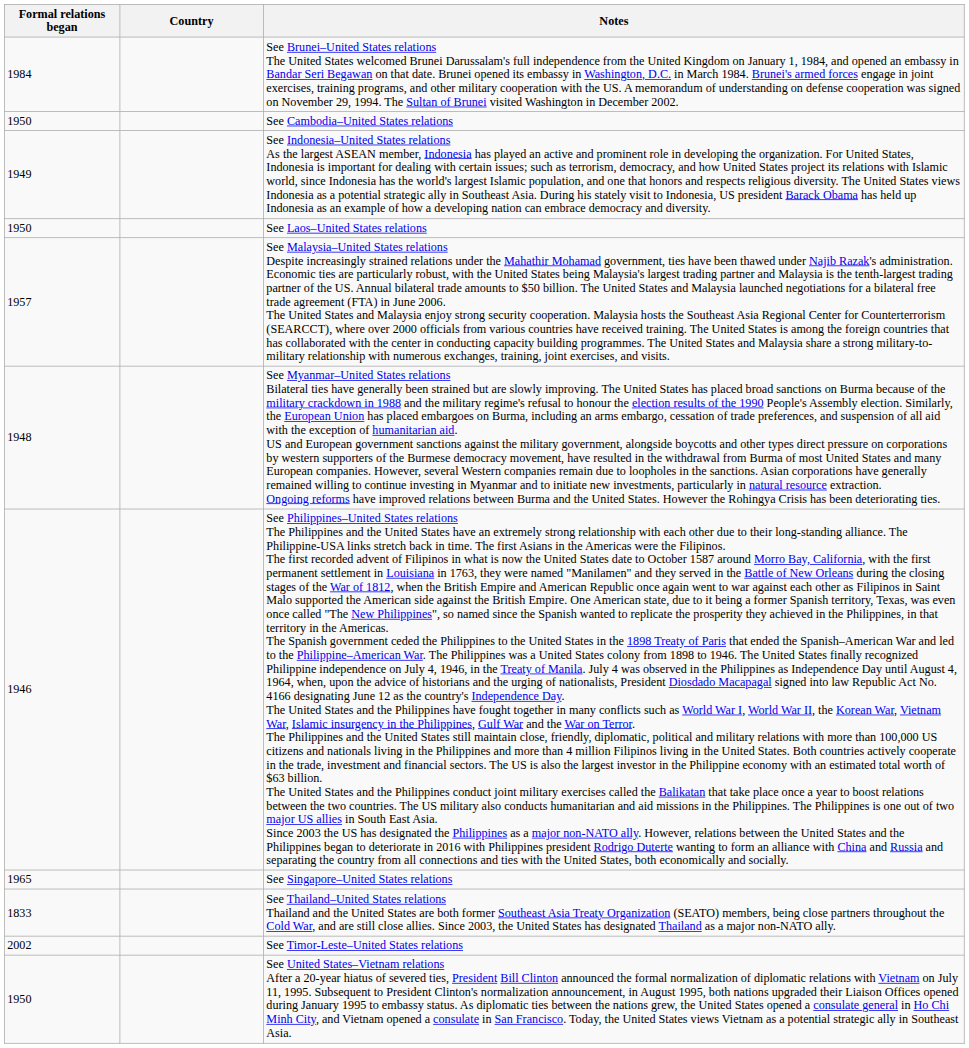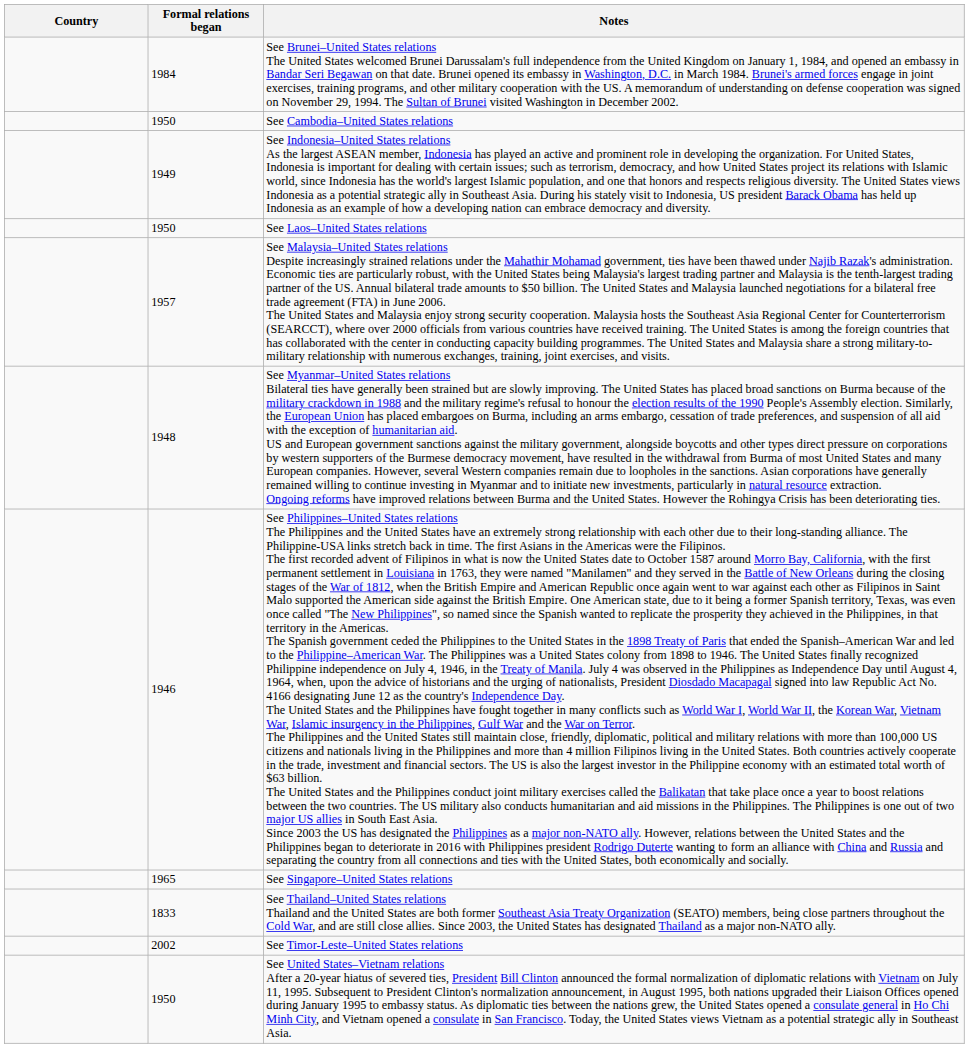columns swapped: (192, 20) <-> (62, 20)
